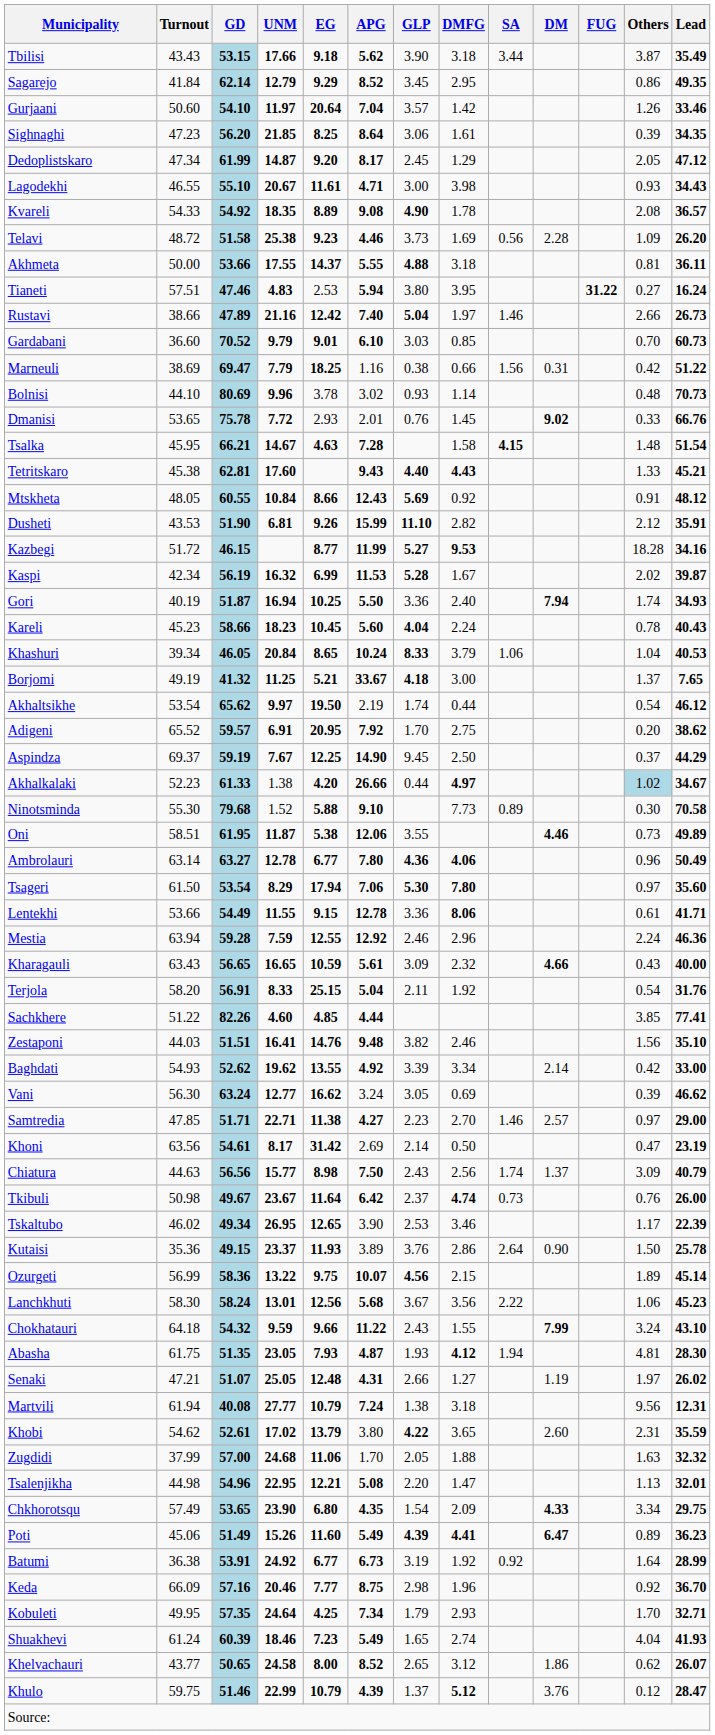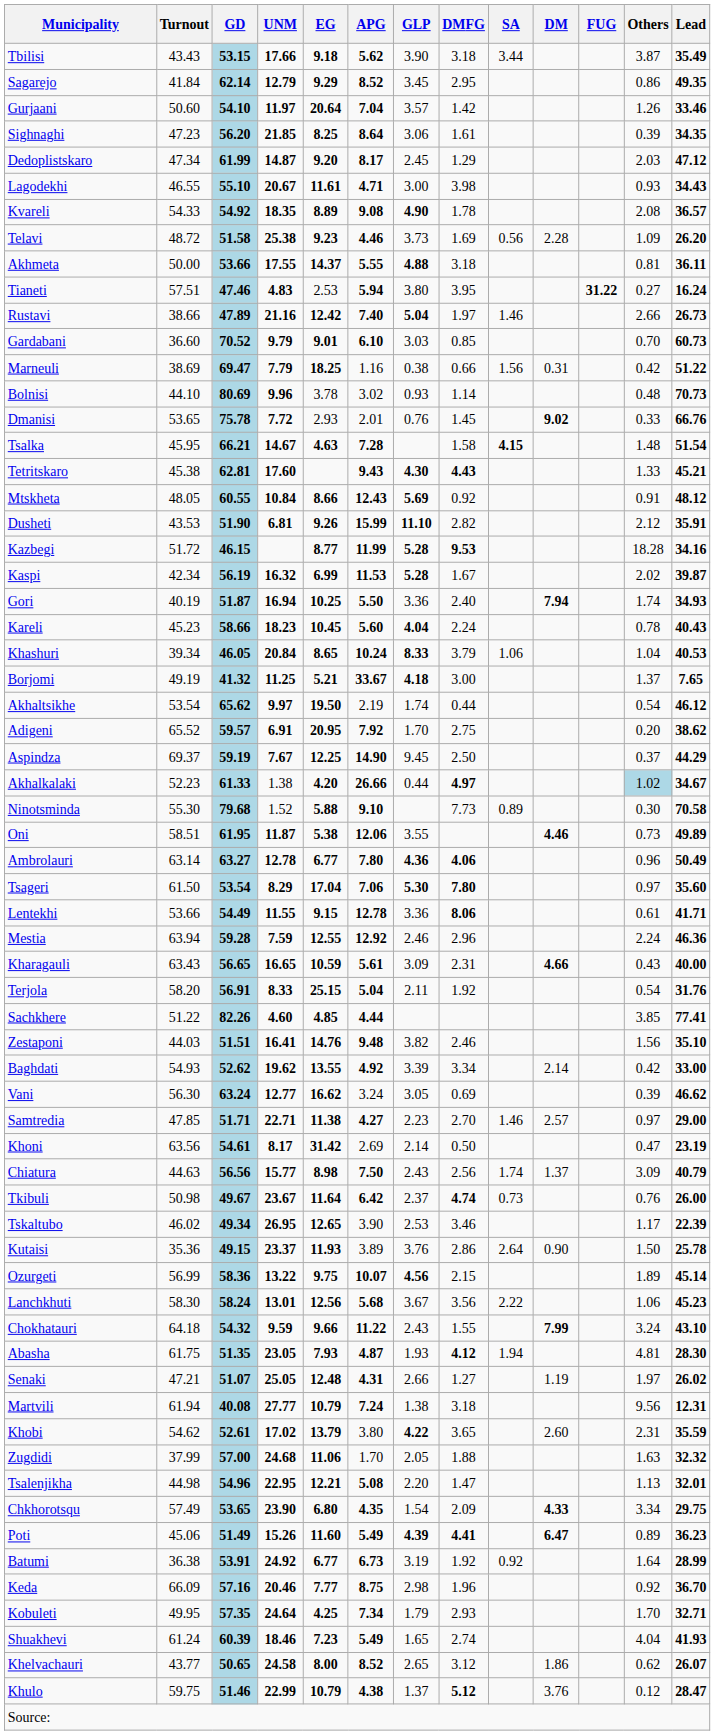(648, 160) 2.05 -> (648, 160) 2.03
(416, 472) 4.40 -> (416, 472) 4.30
(416, 550) 5.27 -> (416, 550) 5.28
(326, 887) 17.94 -> (326, 887) 17.04
(464, 965) 2.32 -> (464, 965) 2.31
(371, 1691) 4.39 -> (371, 1691) 4.38
